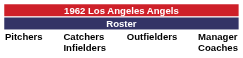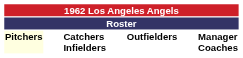(24, 37) no background -> (24, 37) lightyellow background
